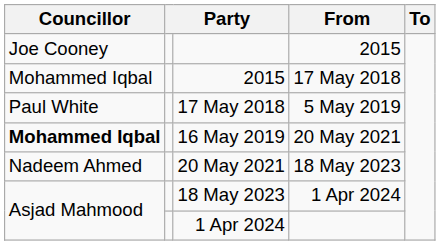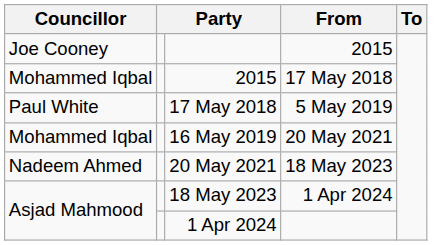(85, 136) bold -> (81, 136) normal
